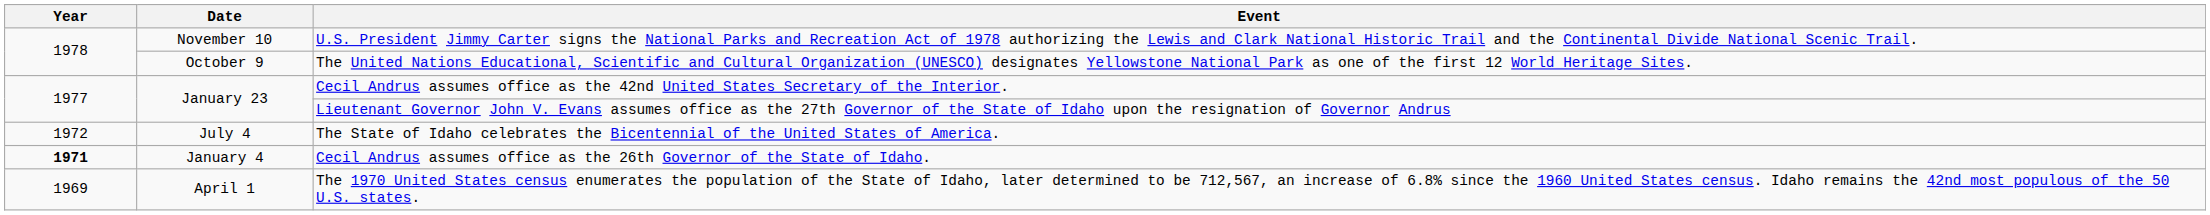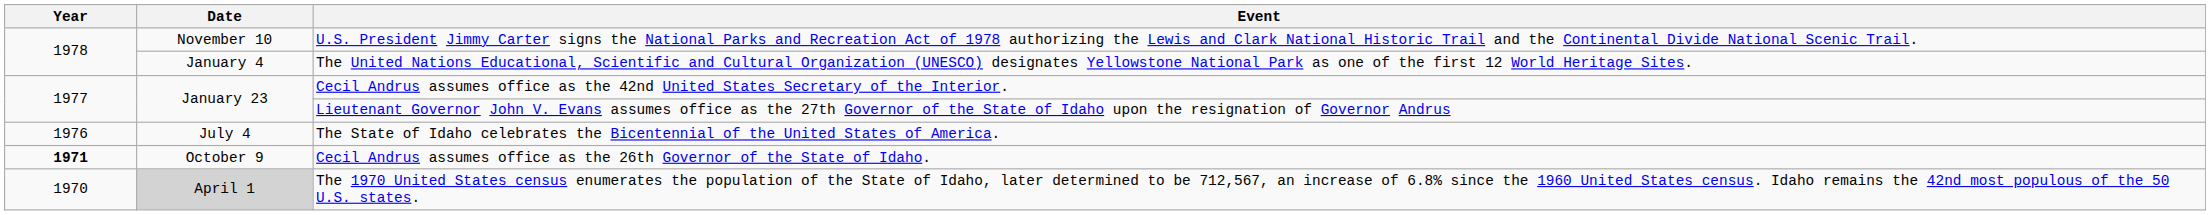(225, 63) October 9 -> (225, 63) January 4
(71, 134) 1972 -> (71, 134) 1976
(225, 157) January 4 -> (225, 157) October 9
(71, 189) 1969 -> (71, 189) 1970
(225, 189) no background -> (225, 189) lightgrey background
